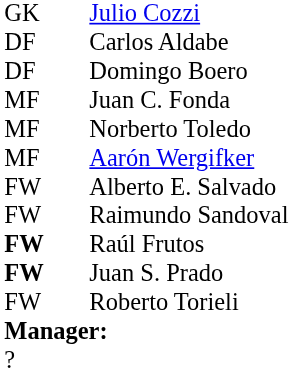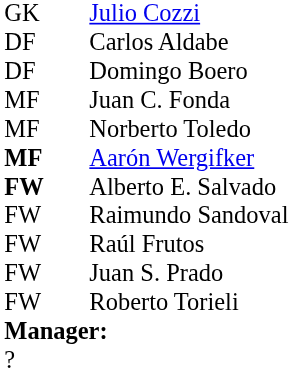(22, 157) normal -> (23, 157) bold
(23, 186) normal -> (24, 186) bold
(24, 244) bold -> (23, 244) normal
(24, 273) bold -> (23, 273) normal
